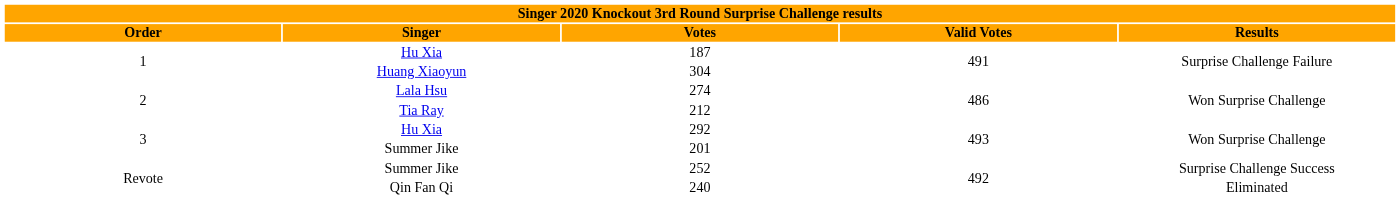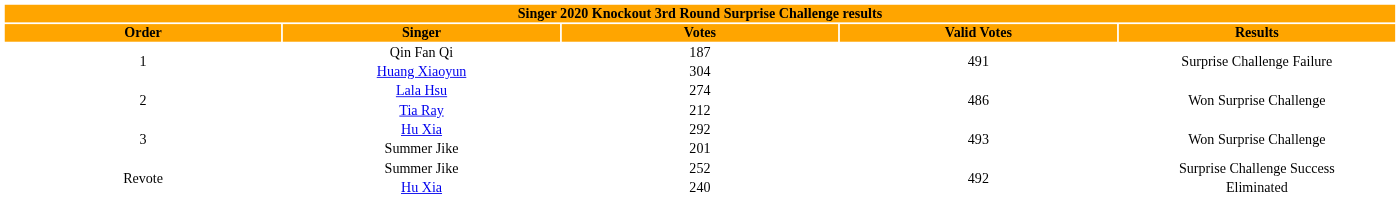(422, 52) Hu Xia -> (422, 52) Qin Fan Qi
(422, 187) Qin Fan Qi -> (422, 187) Hu Xia
